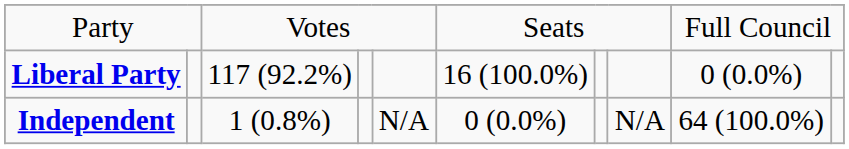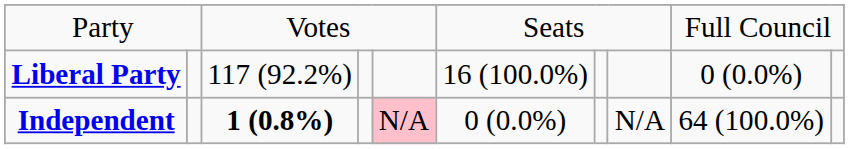(280, 119) normal -> (280, 119) bold
(404, 119) no background -> (404, 119) pink background
